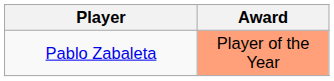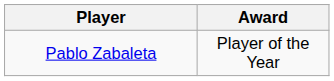(263, 52) lightsalmon background -> (263, 52) no background
